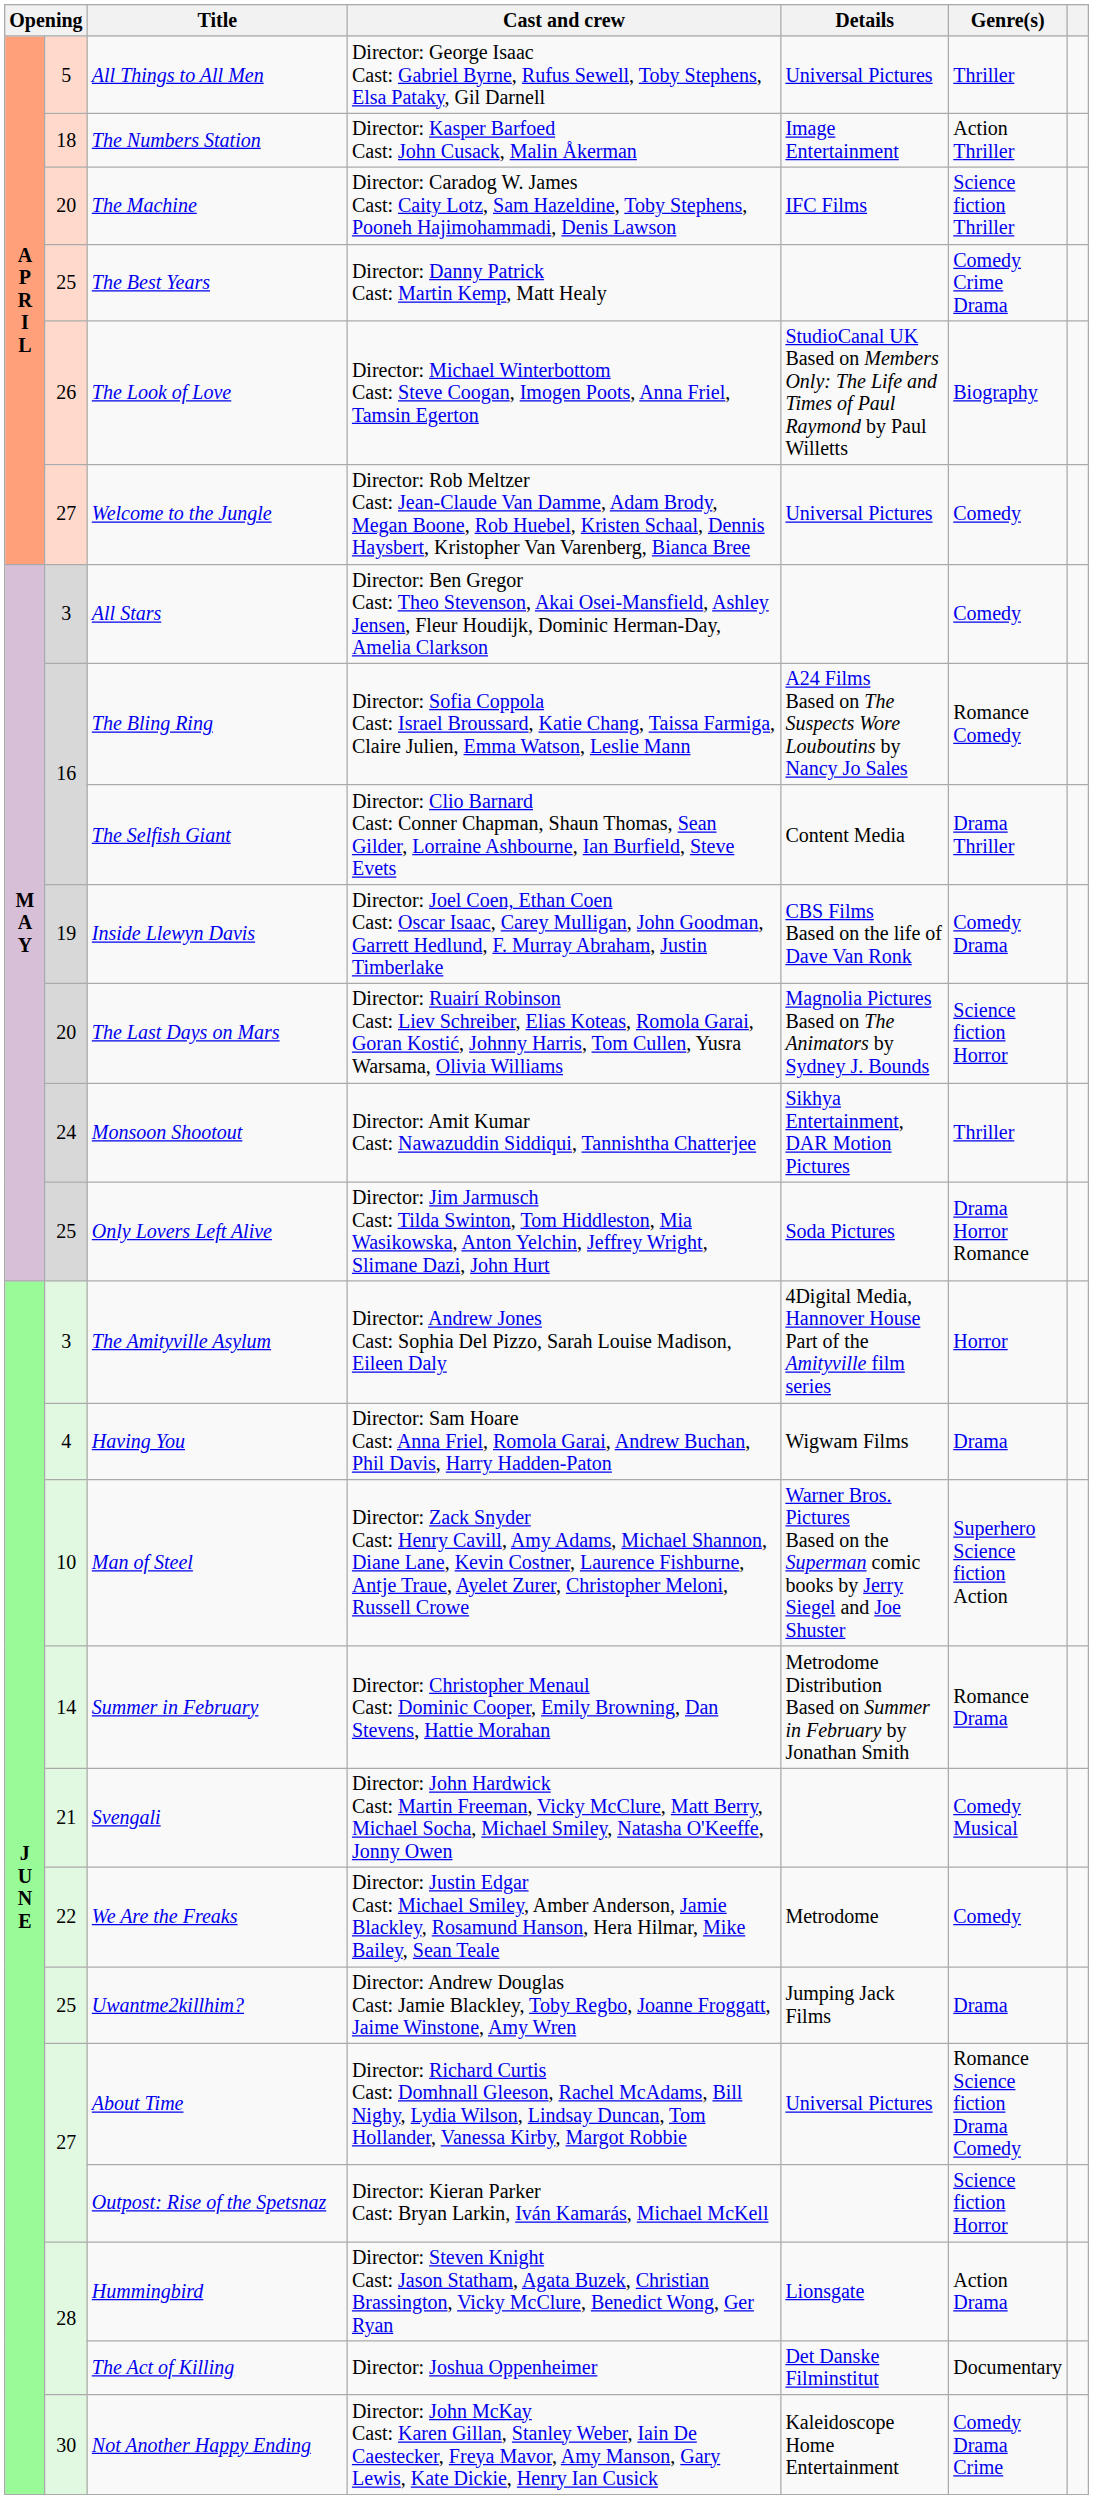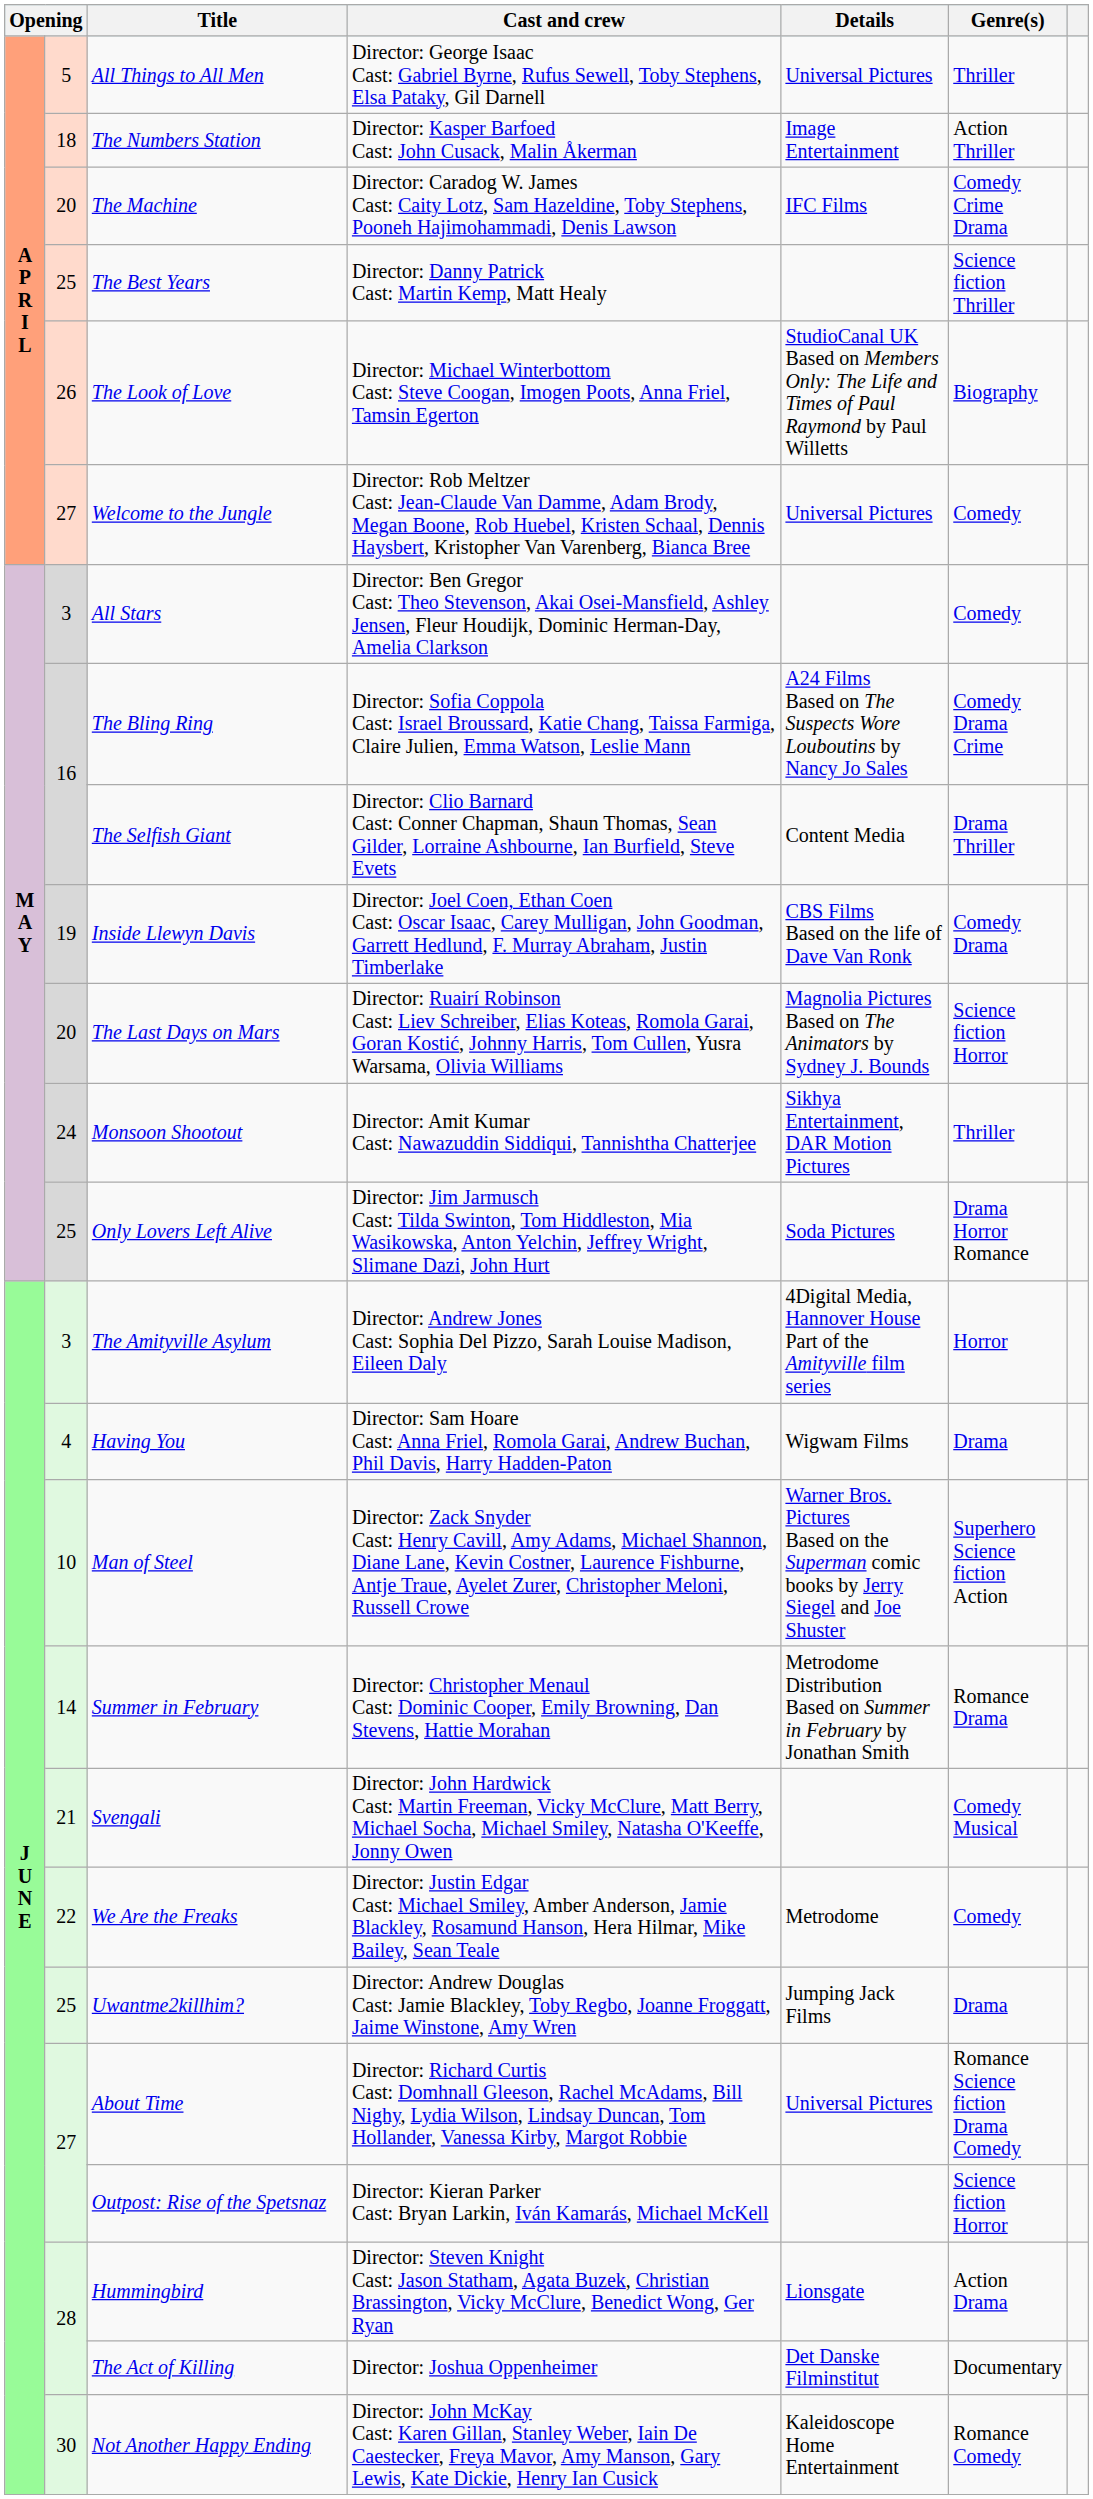(984, 205) Science fiction Thriller -> (987, 205) Comedy Crime Drama
(987, 282) Comedy Crime Drama -> (984, 282) Science fiction Thriller
(991, 724) Romance Comedy -> (987, 724) Comedy Drama Crime
(987, 2444) Comedy Drama Crime -> (991, 2444) Romance Comedy
